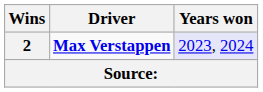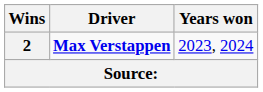(216, 46) lavender background -> (216, 46) no background
